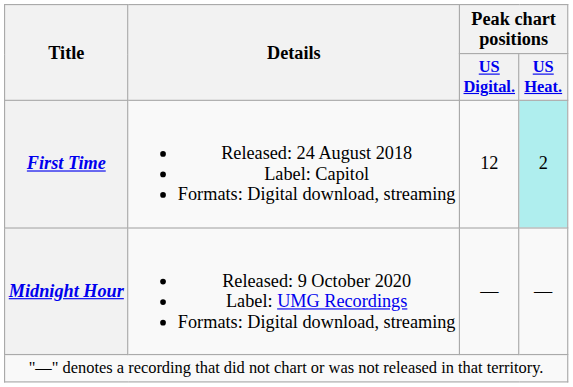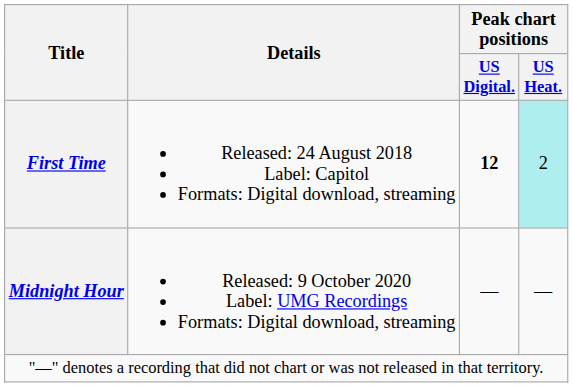(489, 163) normal -> (489, 163) bold
